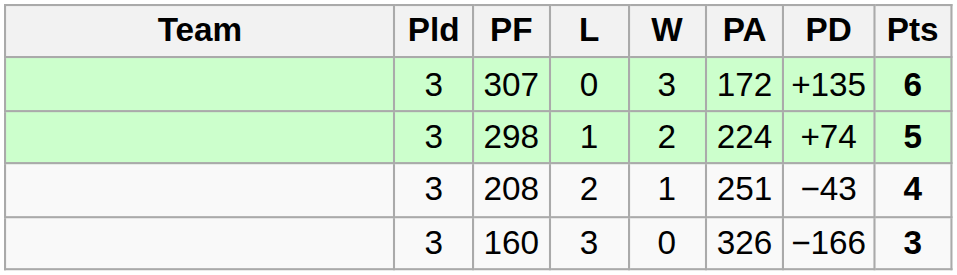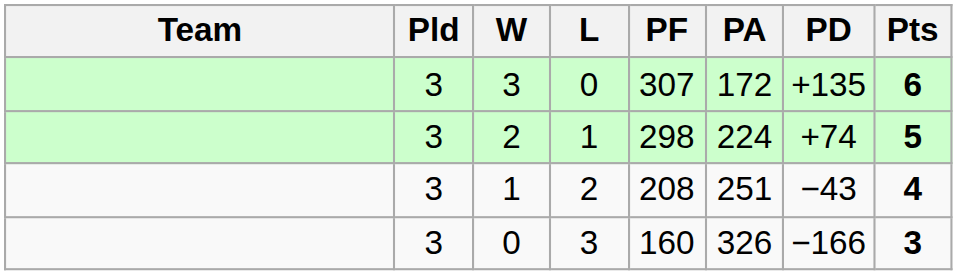columns swapped: (667, 30) <-> (511, 30)
